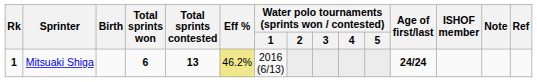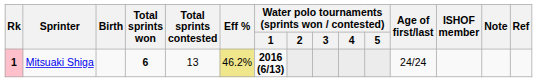(14, 63) no background -> (14, 63) pink background
(193, 63) bold -> (193, 63) normal
(271, 63) normal -> (271, 63) bold
(413, 63) bold -> (413, 63) normal
